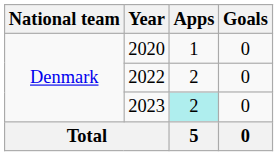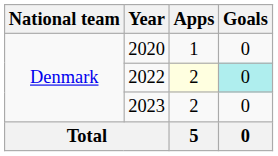(194, 77) no background -> (194, 77) lightyellow background
(245, 77) no background -> (245, 77) paleturquoise background
(194, 106) paleturquoise background -> (194, 106) no background
